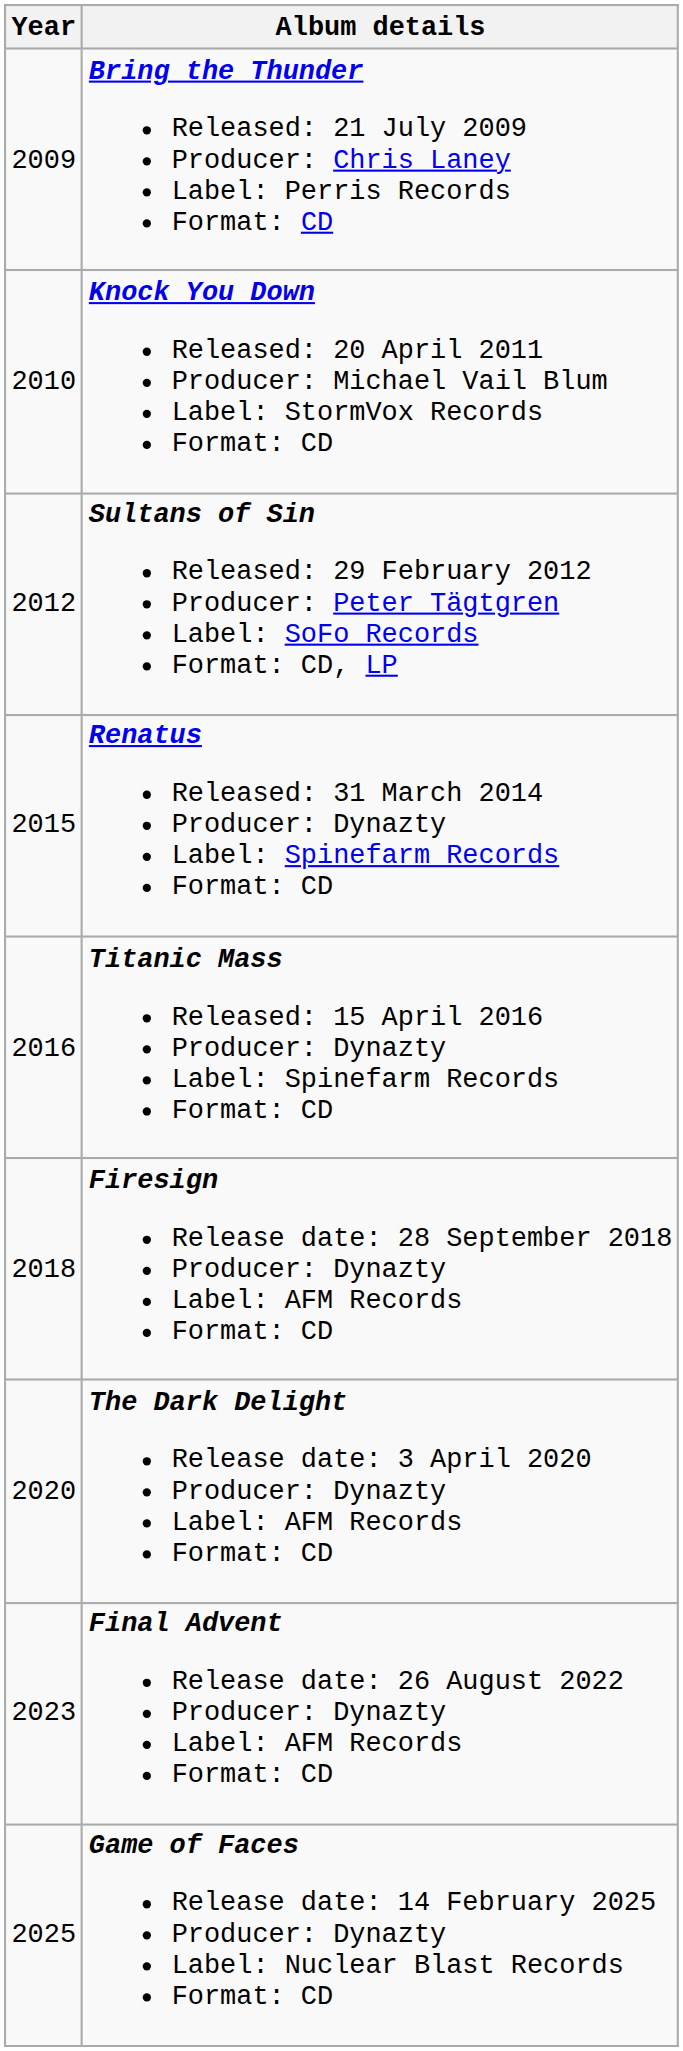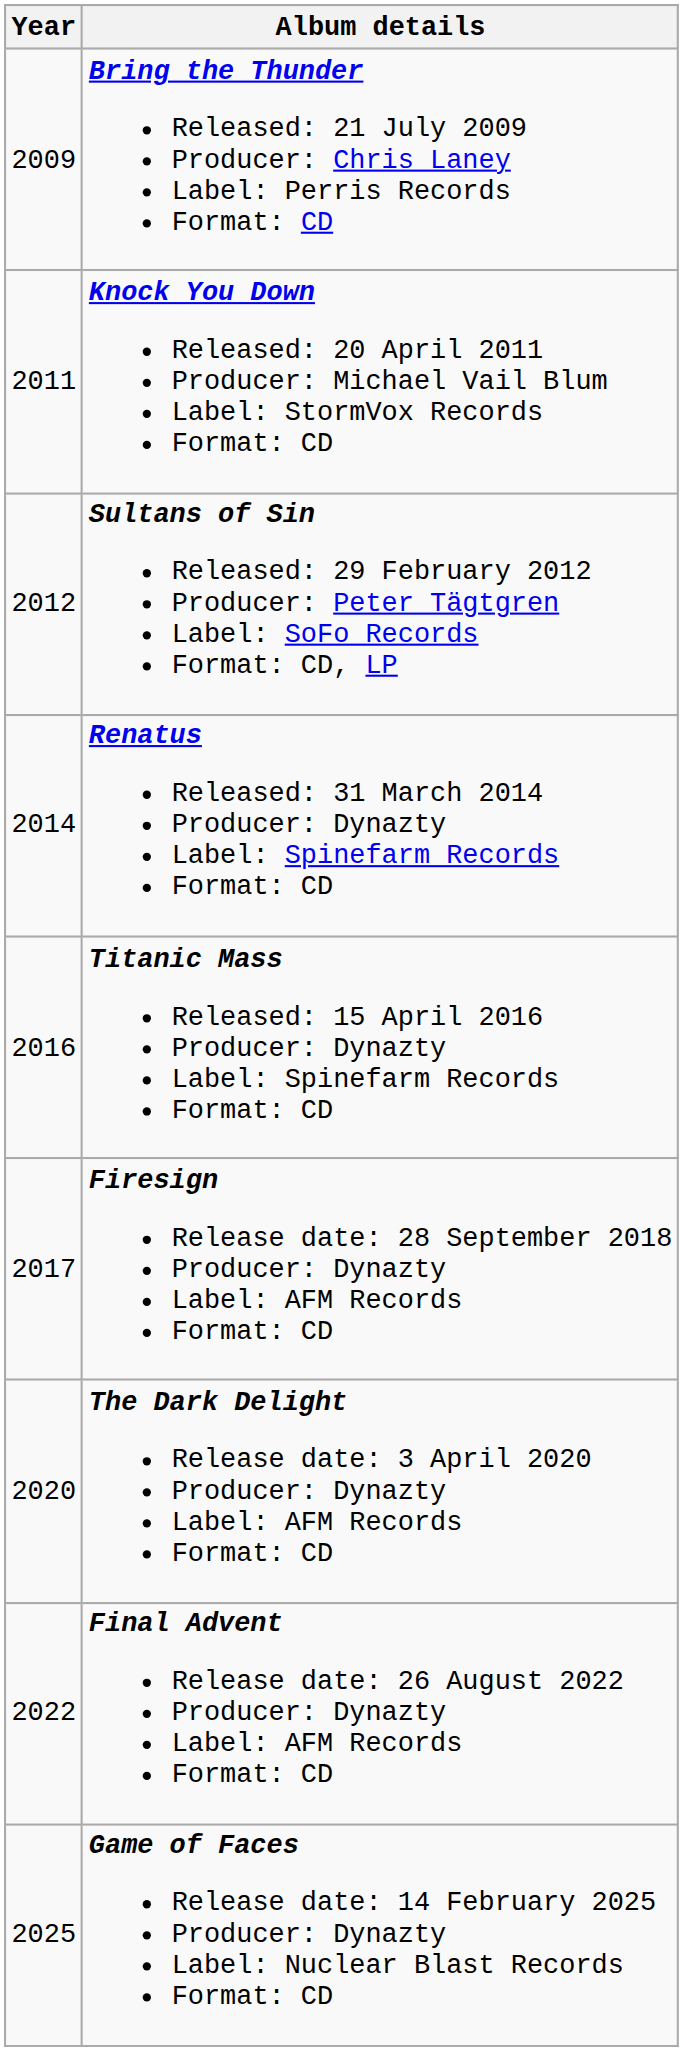(44, 382) 2010 -> (44, 382) 2011
(44, 825) 2015 -> (44, 825) 2014
(44, 1269) 2018 -> (44, 1269) 2017
(44, 1713) 2023 -> (44, 1713) 2022
